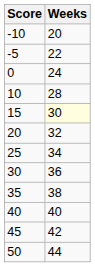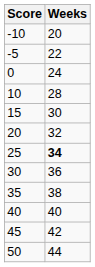(55, 113) lightyellow background -> (55, 113) no background
(55, 152) normal -> (55, 152) bold
